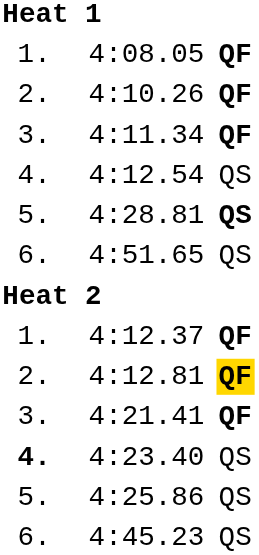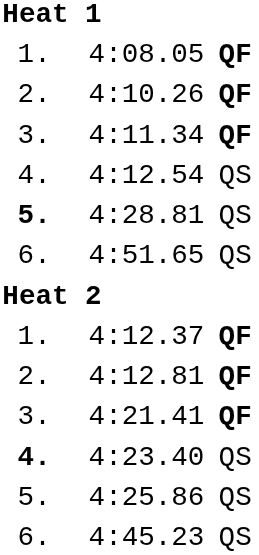(34, 216) normal -> (34, 216) bold
(235, 216) bold -> (235, 216) normal
(235, 377) gold background -> (235, 377) no background
